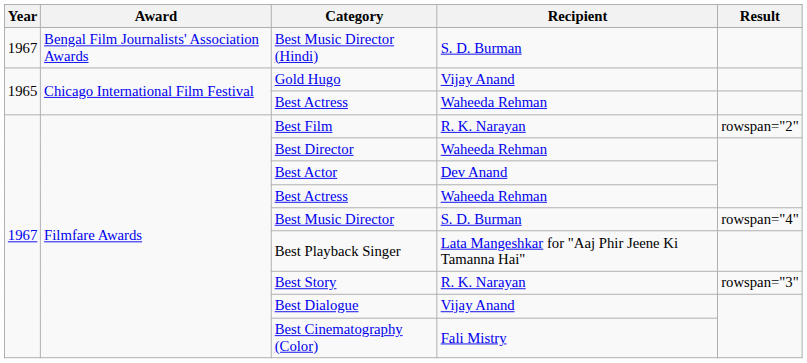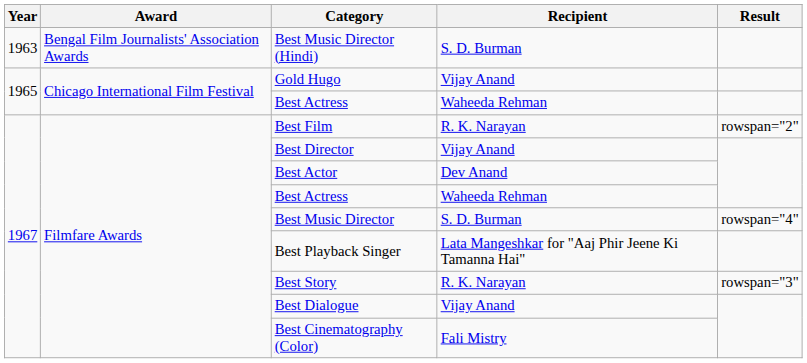(23, 47) 1967 -> (23, 47) 1963
(494, 149) Waheeda Rehman -> (478, 149) Vijay Anand
